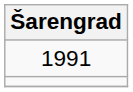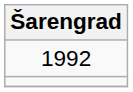(66, 58) 1991 -> (66, 58) 1992
